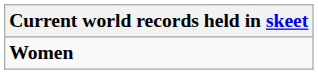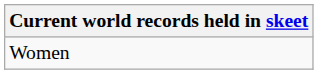(41, 53) bold -> (39, 53) normal
